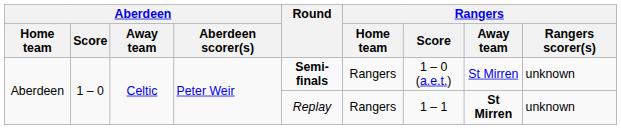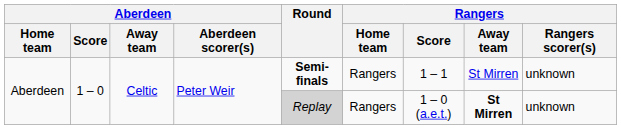(434, 74) 1 – 0 (a.e.t.) -> (434, 74) 1 – 1
(312, 107) no background -> (312, 107) lightgrey background
(434, 107) 1 – 1 -> (434, 107) 1 – 0 (a.e.t.)
